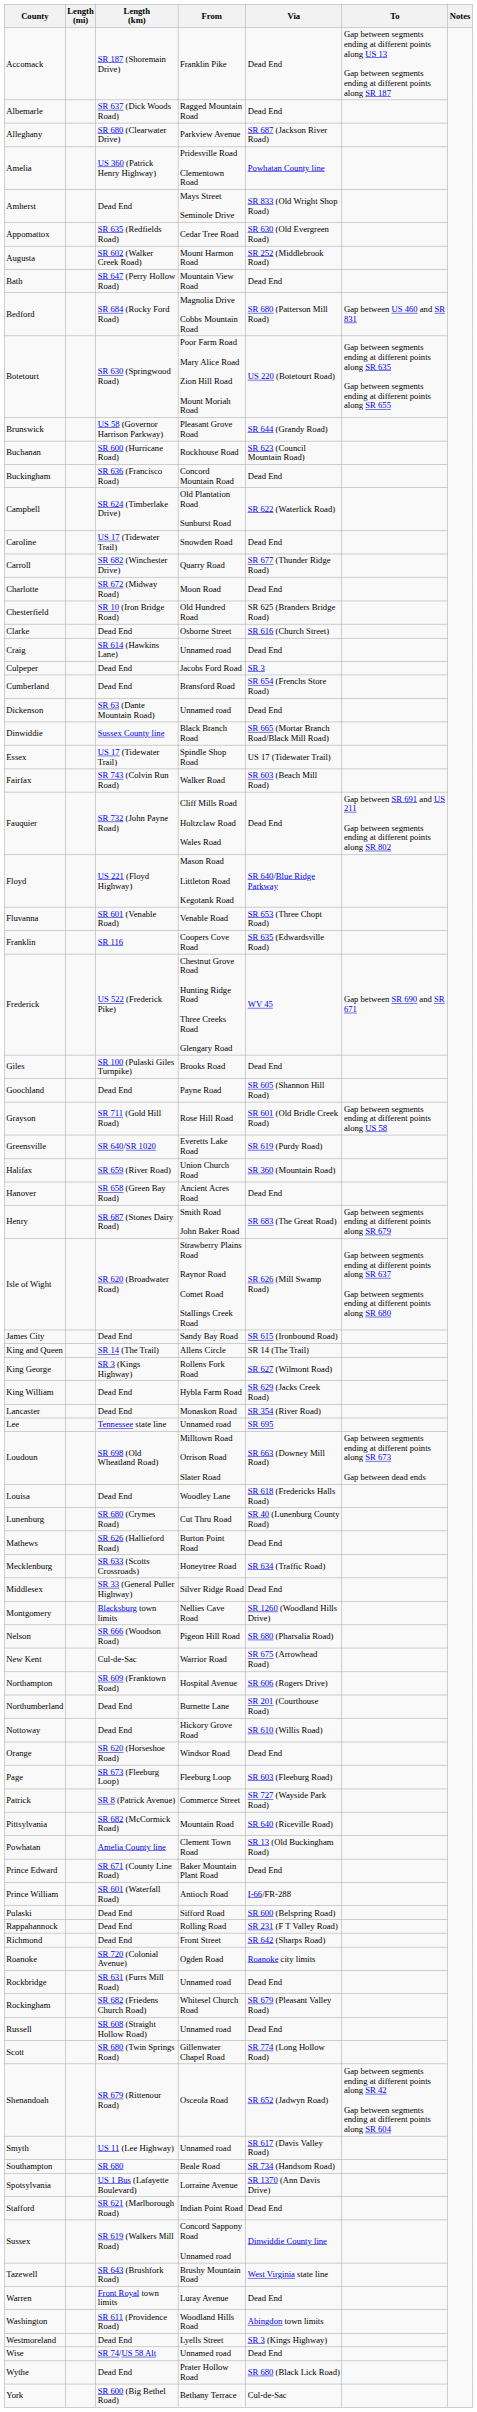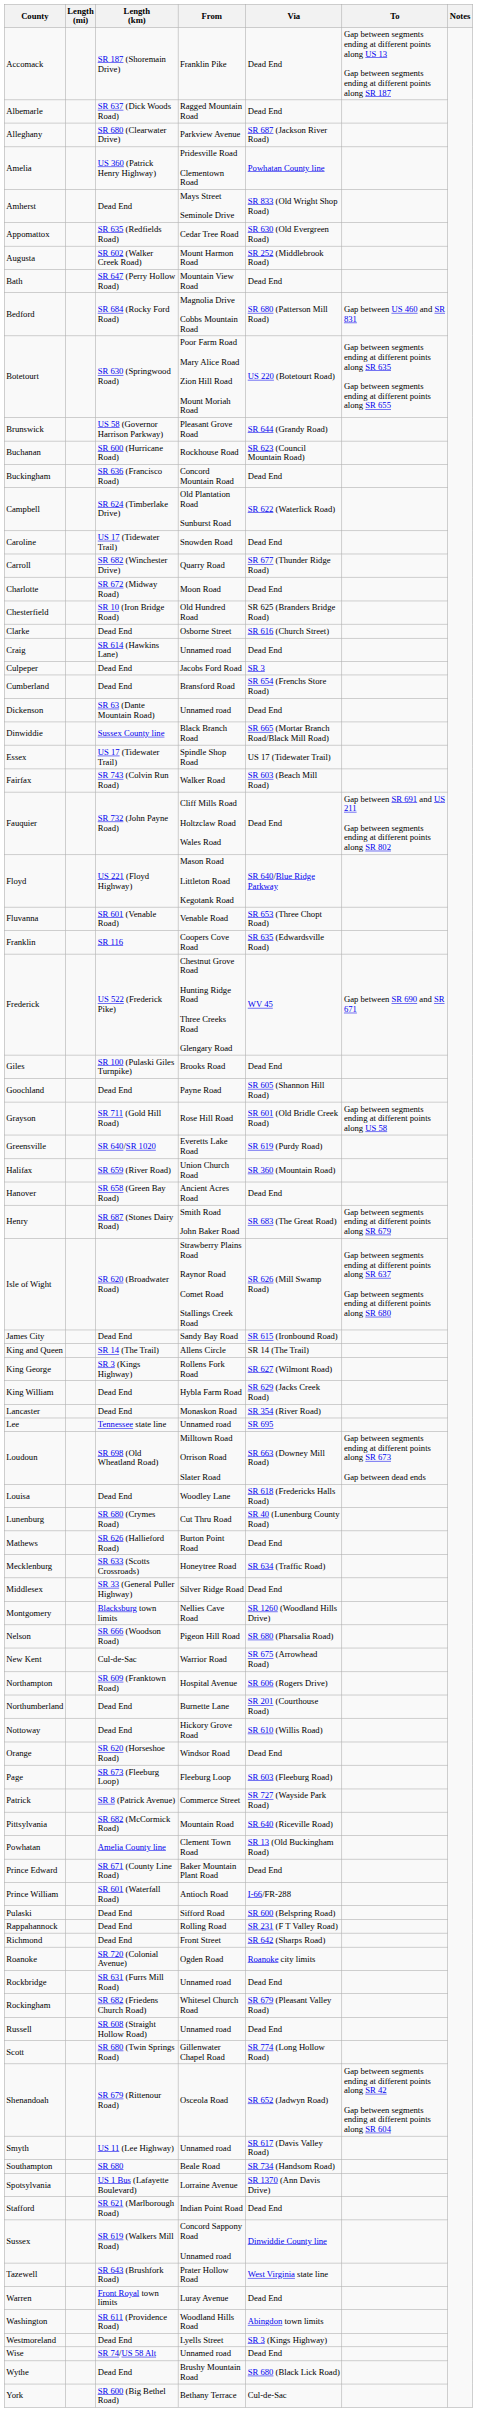(210, 2274) Brushy Mountain Road -> (204, 2274) Prater Hollow Road
(204, 2372) Prater Hollow Road -> (210, 2372) Brushy Mountain Road
